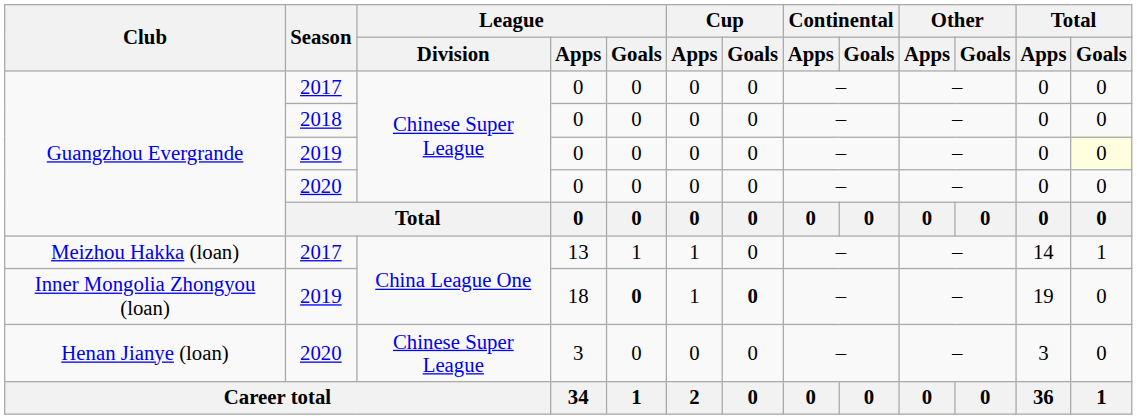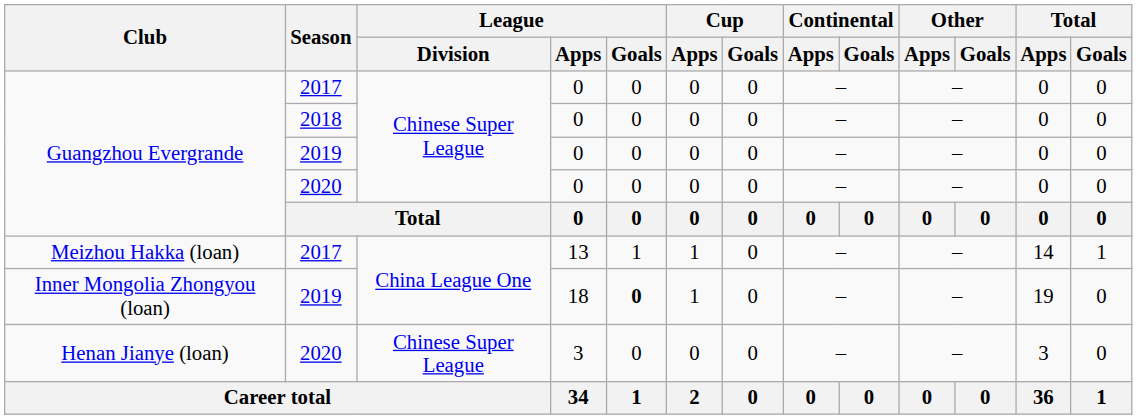(1102, 152) lightyellow background -> (1102, 152) no background
(753, 296) bold -> (753, 296) normal
